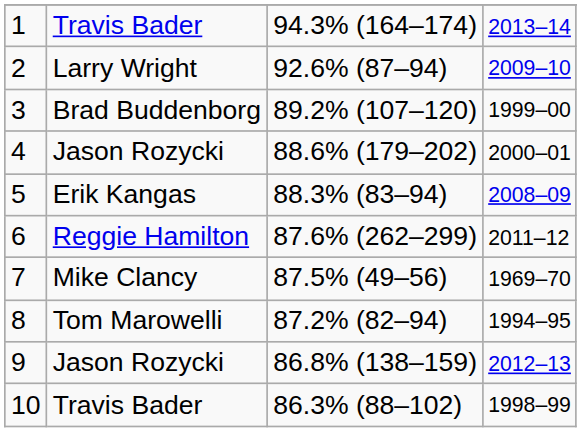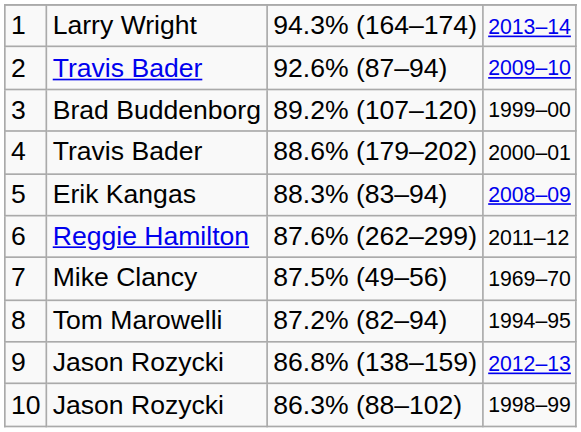(128, 25) Travis Bader -> (125, 25) Larry Wright
(125, 67) Larry Wright -> (128, 67) Travis Bader
(138, 151) Jason Rozycki -> (128, 151) Travis Bader
(128, 404) Travis Bader -> (138, 404) Jason Rozycki
